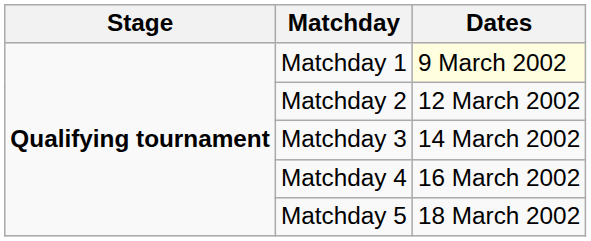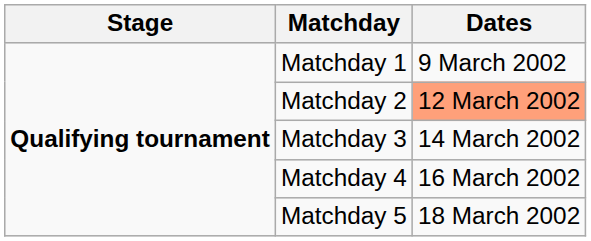(492, 62) lightyellow background -> (492, 62) no background
(499, 100) no background -> (499, 100) lightsalmon background
